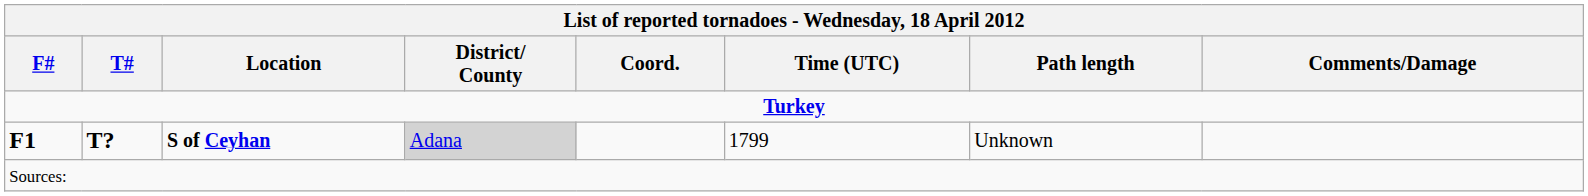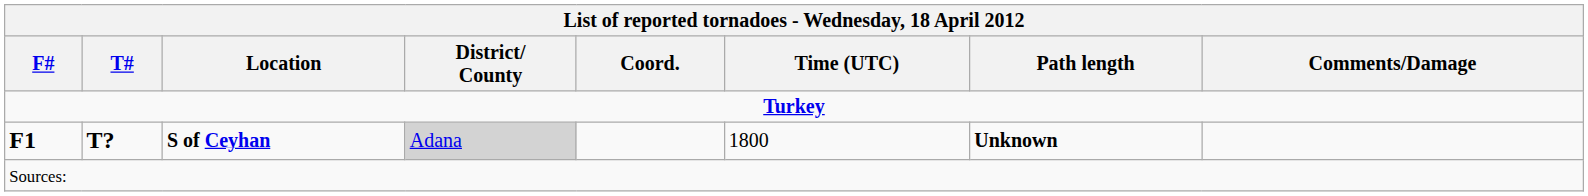(749, 140) 1799 -> (749, 140) 1800
(1014, 140) normal -> (1016, 140) bold
